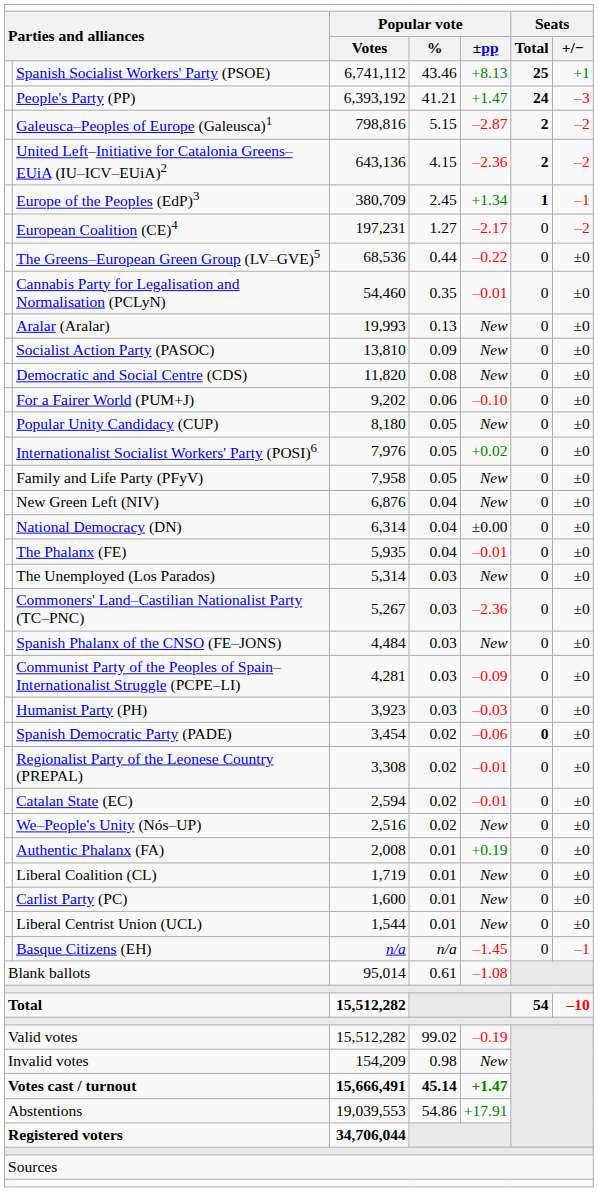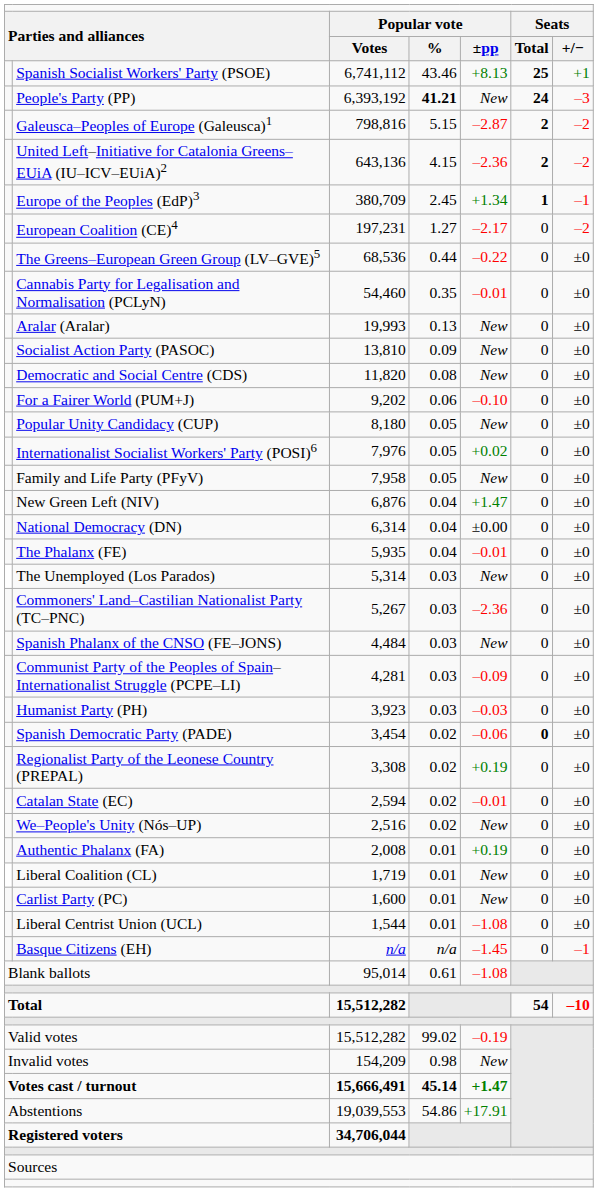(439, 97) normal -> (439, 97) bold
(490, 97) +1.47 -> (494, 97) New
(494, 502) New -> (490, 502) +1.47
(490, 767) –0.01 -> (490, 767) +0.19
(494, 924) New -> (490, 924) –1.08
